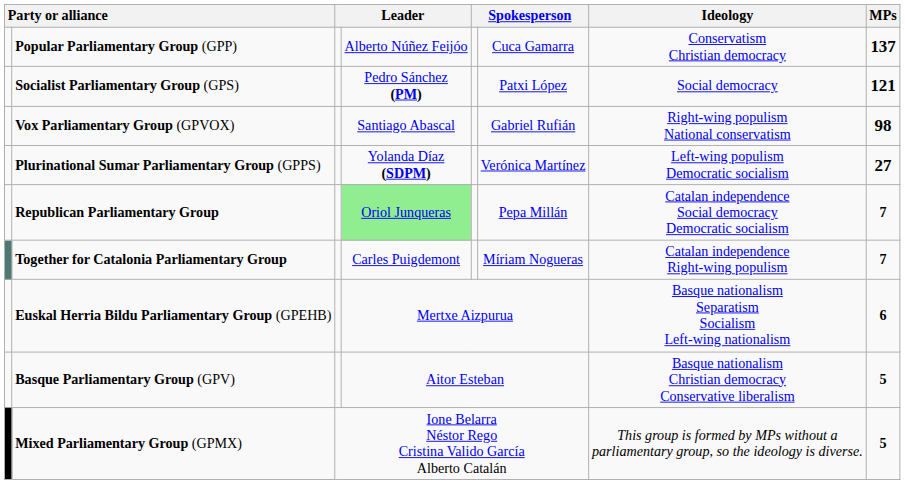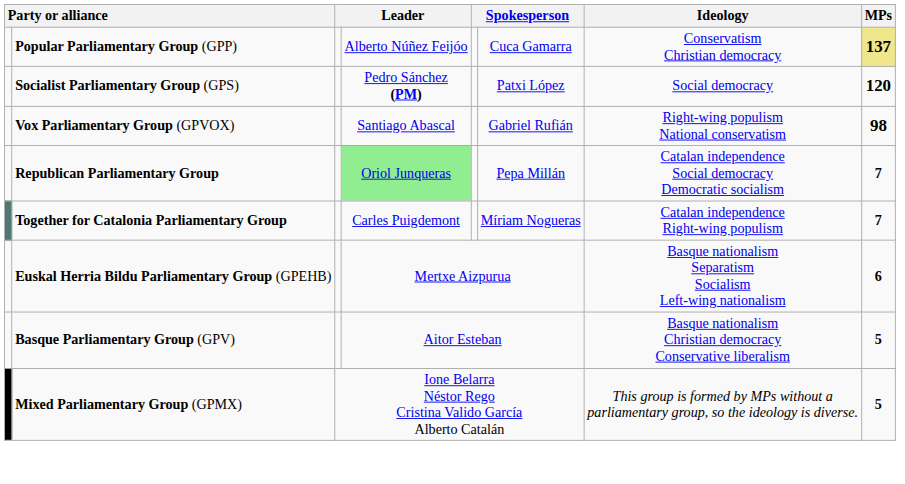(883, 46) no background -> (878, 46) khaki background
(883, 85) 121 -> (878, 85) 120
- row: (168, 164)
